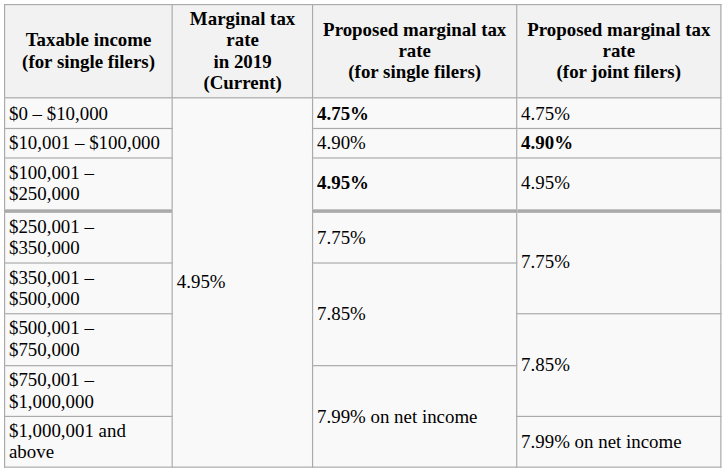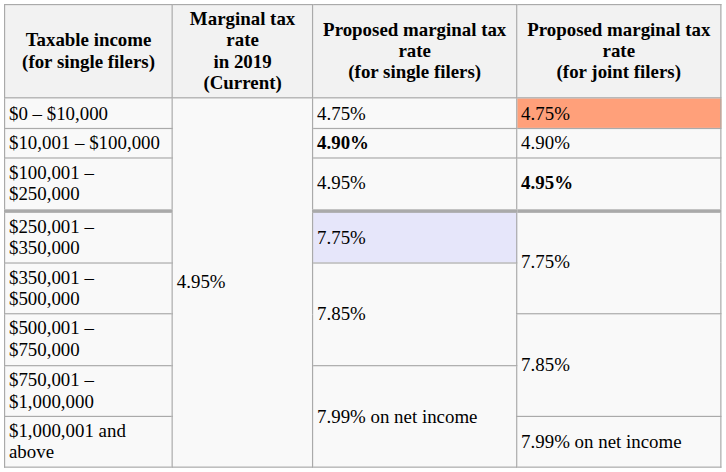(343, 113) bold -> (341, 113) normal
(545, 113) no background -> (545, 113) lightsalmon background
(341, 143) normal -> (343, 143) bold
(547, 143) bold -> (545, 143) normal
(343, 183) bold -> (341, 183) normal
(545, 183) normal -> (547, 183) bold
(341, 237) no background -> (341, 237) lavender background
